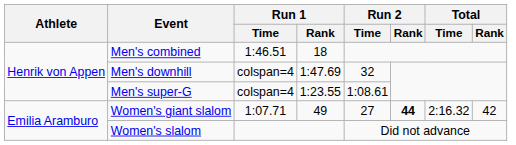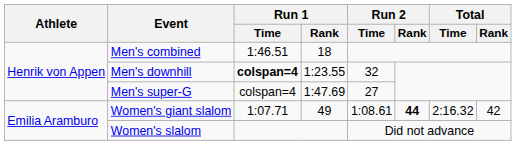(265, 72) normal -> (268, 72) bold
(320, 72) 1:47.69 -> (324, 72) 1:23.55
(320, 92) 1:23.55 -> (324, 92) 1:47.69
(367, 92) 1:08.61 -> (372, 92) 27
(367, 111) 27 -> (372, 111) 1:08.61
